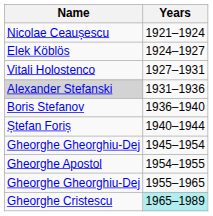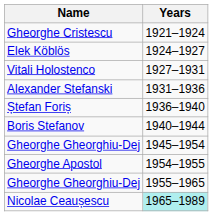(58, 32) Nicolae Ceaușescu -> (60, 32) Gheorghe Cristescu
(60, 88) lightgrey background -> (60, 88) no background
(46, 107) Boris Stefanov -> (39, 107) Ștefan Foriș
(39, 126) Ștefan Foriș -> (46, 126) Boris Stefanov
(60, 201) Gheorghe Cristescu -> (58, 201) Nicolae Ceaușescu
